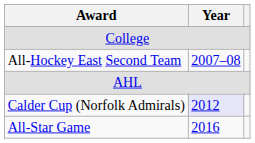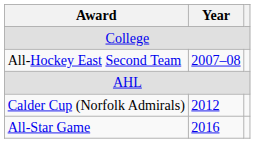(205, 104) lavender background -> (205, 104) no background
